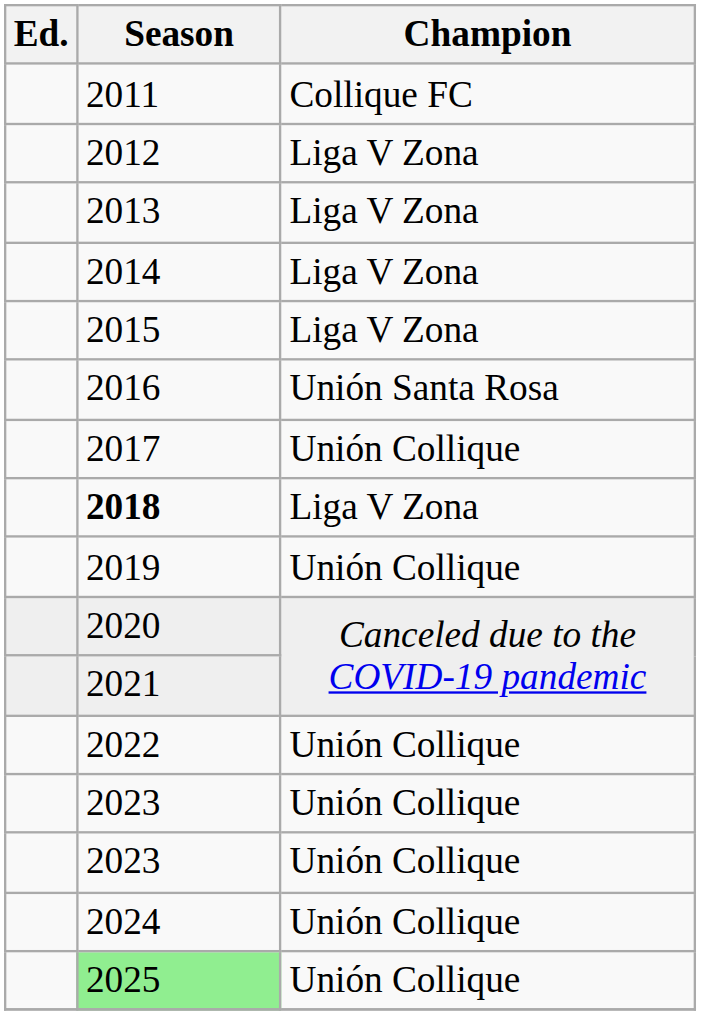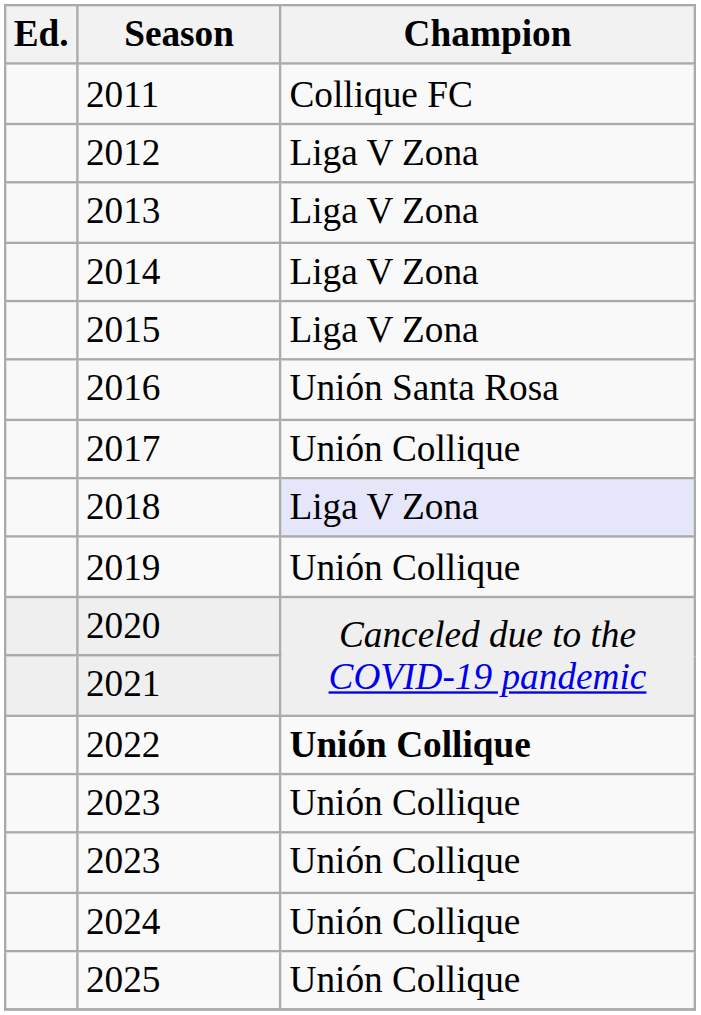(123, 507) bold -> (123, 507) normal
(384, 507) no background -> (384, 507) lavender background
(405, 743) normal -> (410, 743) bold
(123, 980) lightgreen background -> (123, 980) no background
